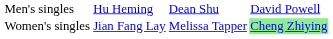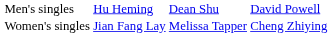(289, 26) lightgreen background -> (289, 26) no background
